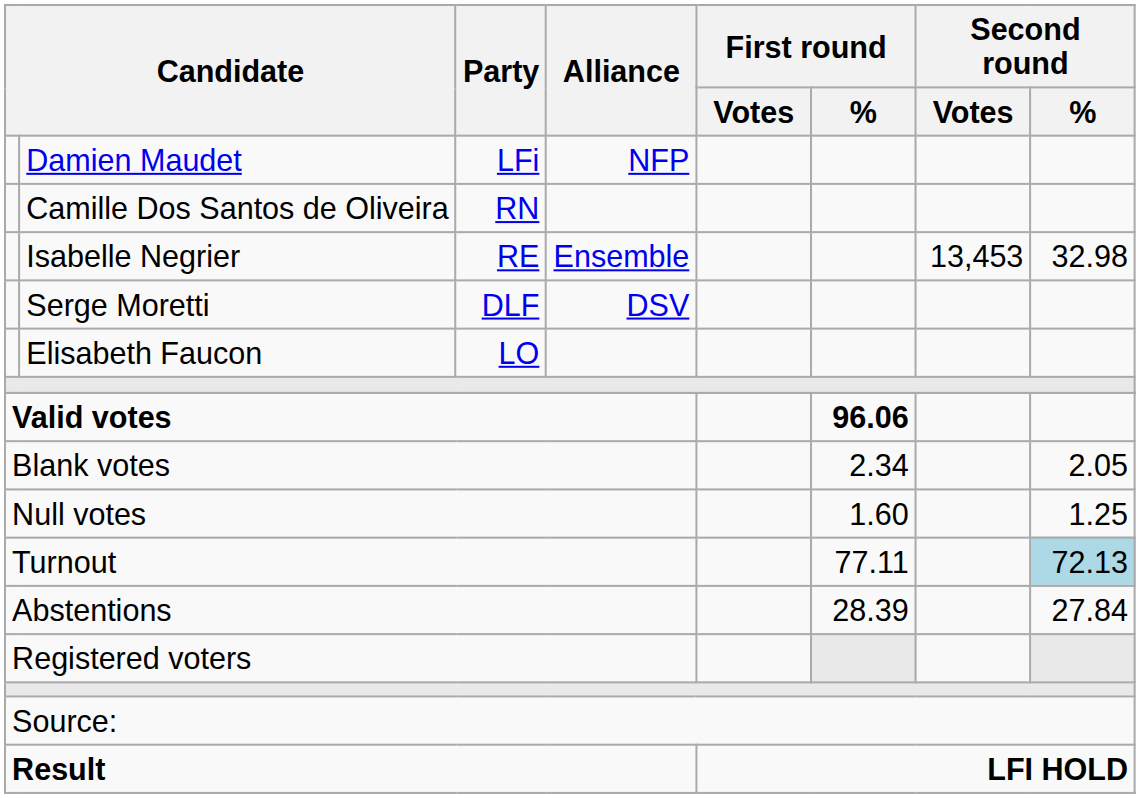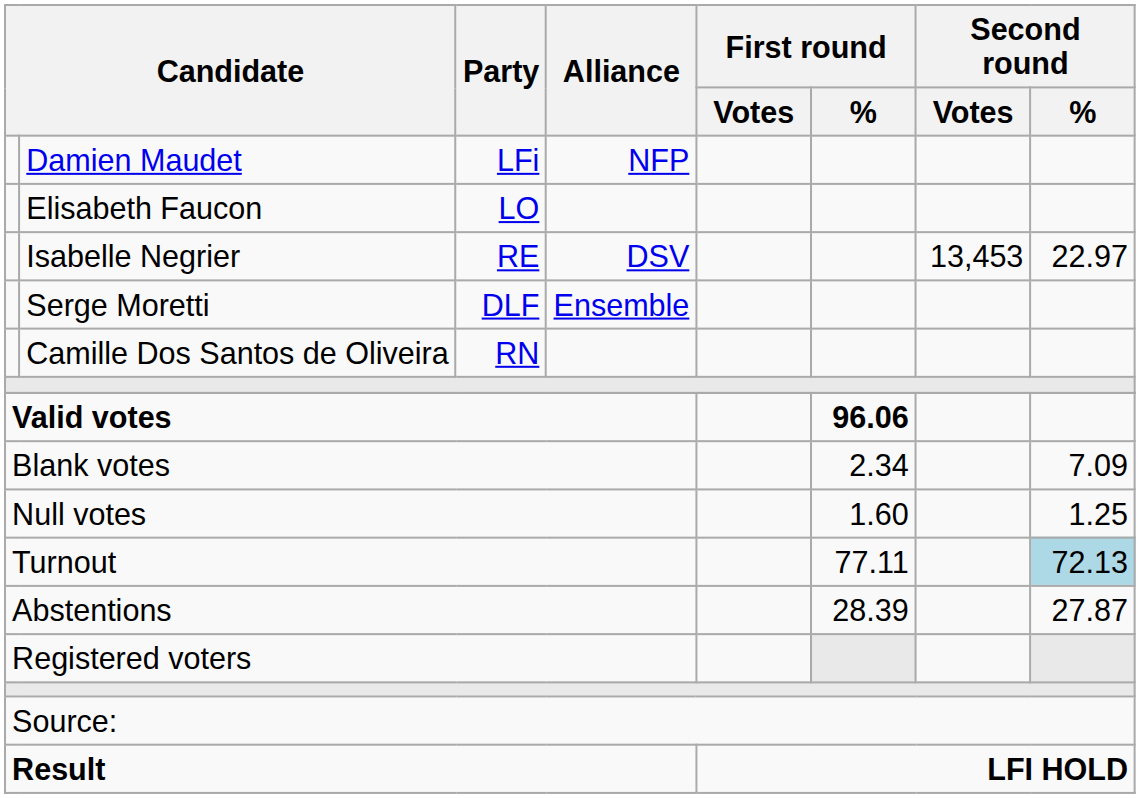rows swapped: (238, 209) <-> (144, 354)
(621, 257) Ensemble -> (658, 257) DSV
(1090, 257) 32.98 -> (1090, 257) 22.97
(658, 305) DSV -> (621, 305) Ensemble
(1098, 465) 2.05 -> (1098, 465) 7.09
(1090, 610) 27.84 -> (1090, 610) 27.87
